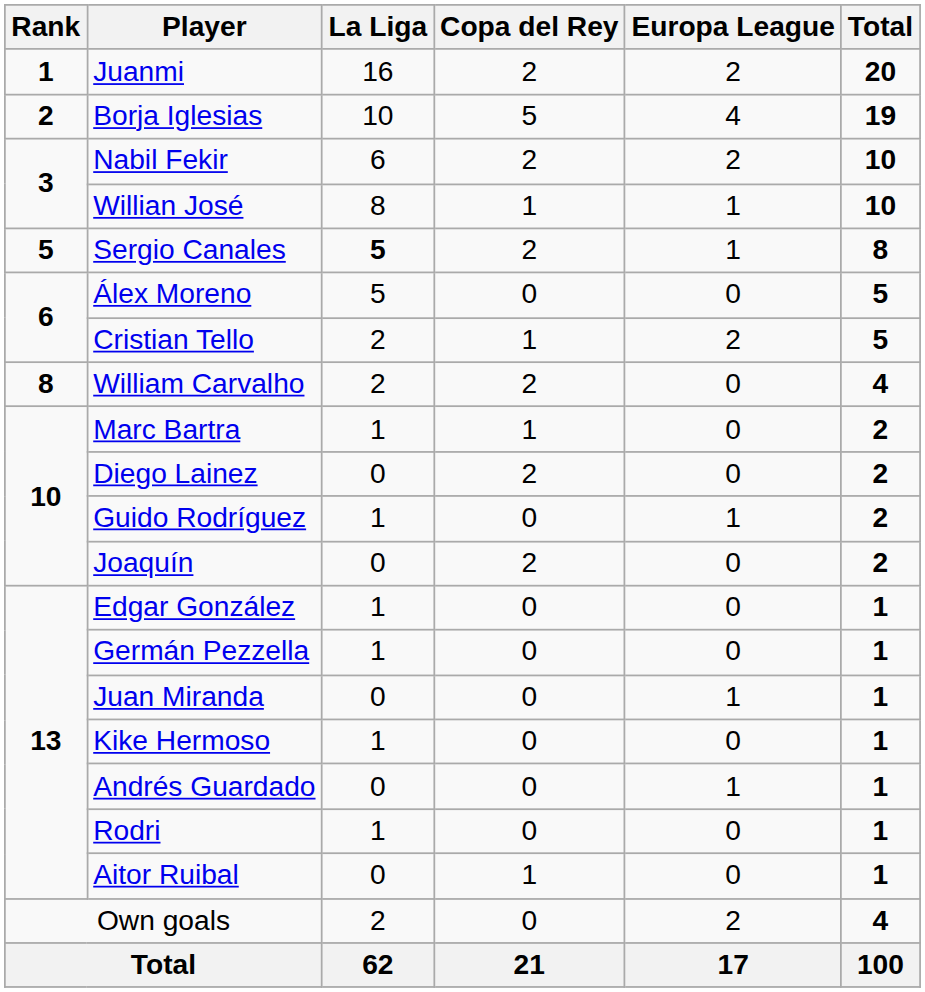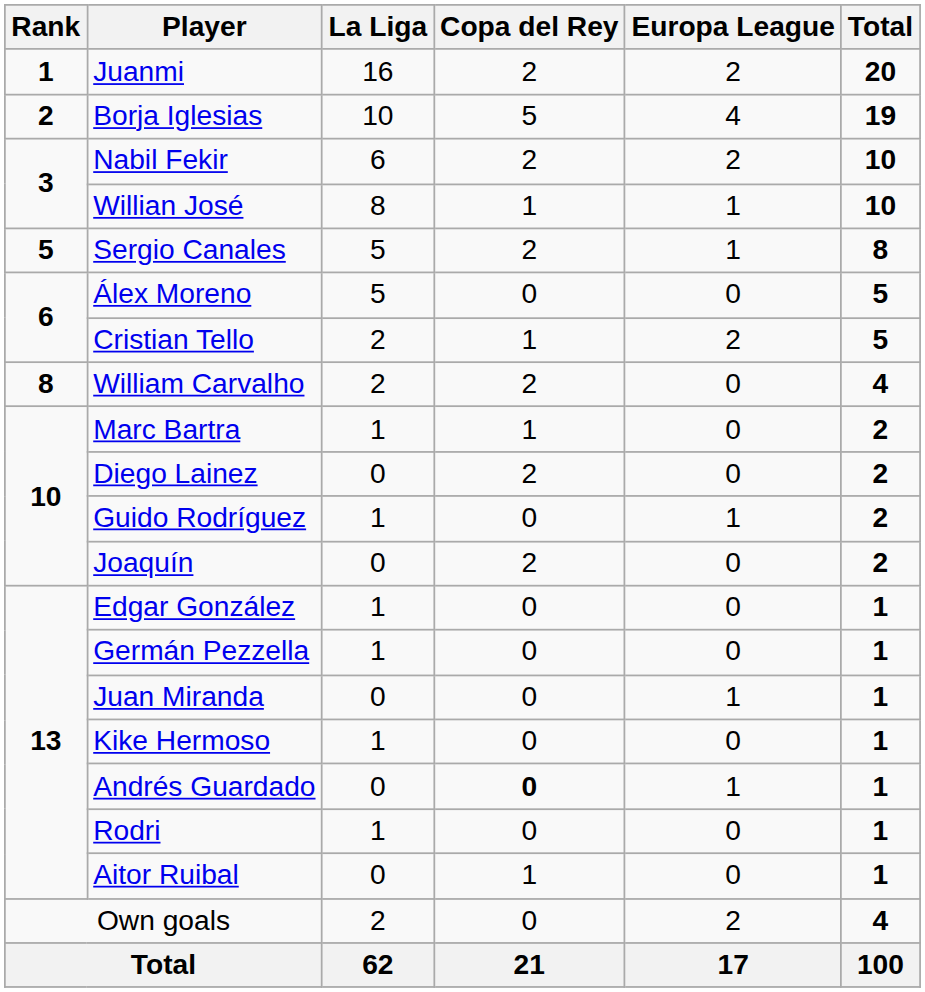(378, 250) bold -> (378, 250) normal
(529, 786) normal -> (529, 786) bold
